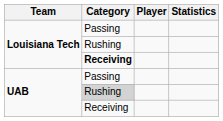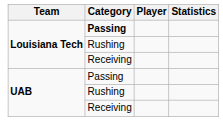(102, 28) normal -> (107, 28) bold
(108, 60) bold -> (110, 60) normal
(103, 92) lightgrey background -> (106, 92) no background
